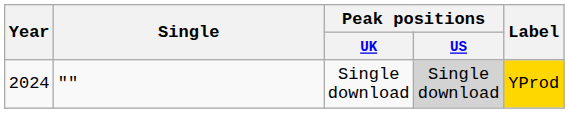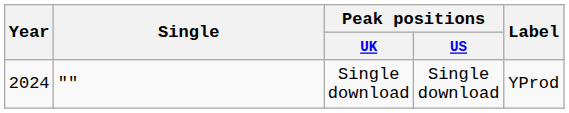(459, 84) lightgrey background -> (459, 84) no background
(534, 84) gold background -> (534, 84) no background
